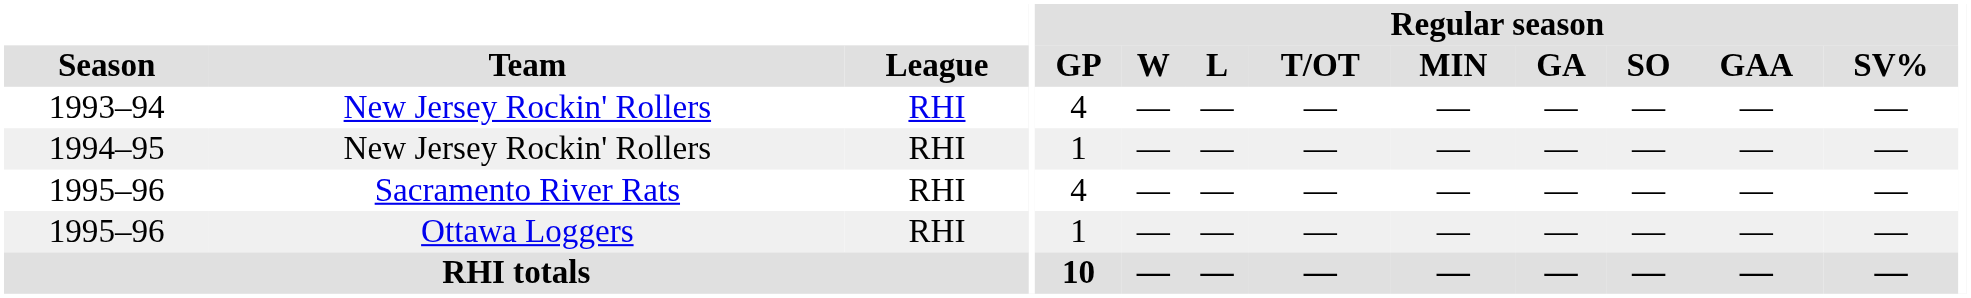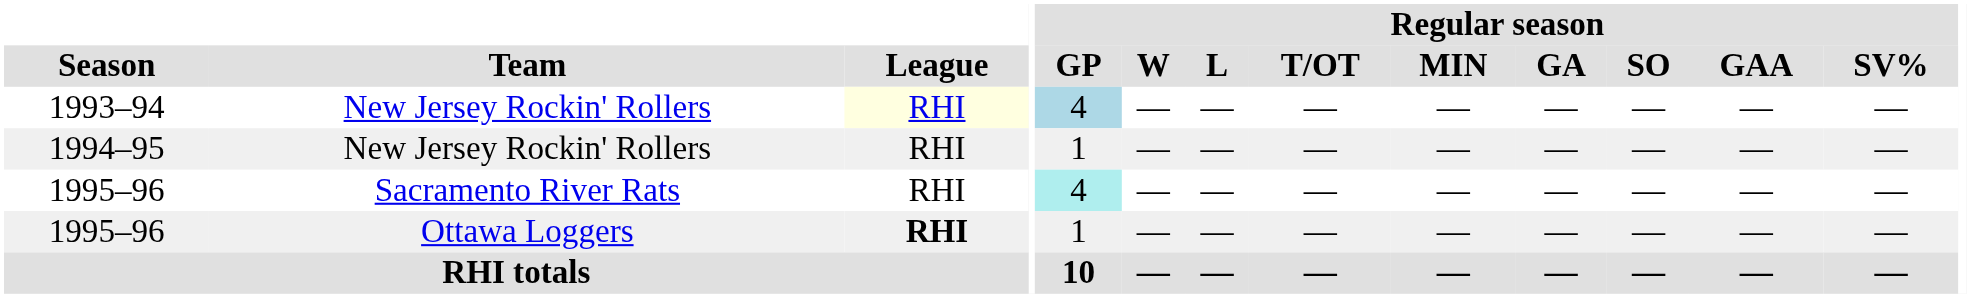(937, 106) no background -> (937, 106) lightyellow background
(1079, 106) no background -> (1079, 106) lightblue background
(1079, 189) no background -> (1079, 189) paleturquoise background
(937, 231) normal -> (937, 231) bold
